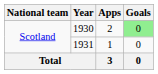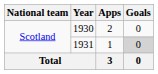(138, 28) lightgreen background -> (138, 28) no background
(138, 45) no background -> (138, 45) lightgrey background
